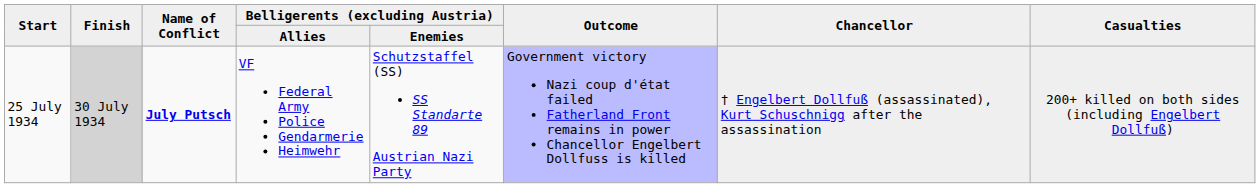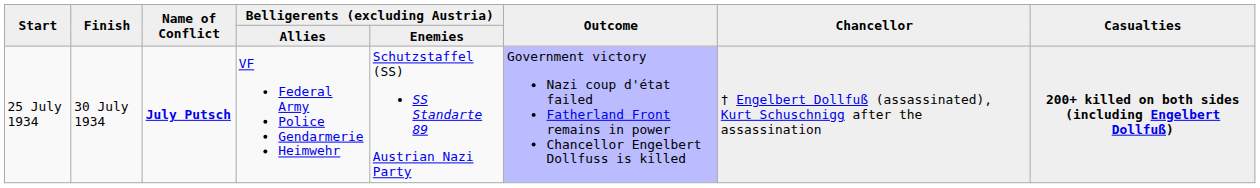(101, 114) lightgrey background -> (101, 114) no background
(1143, 114) normal -> (1143, 114) bold
